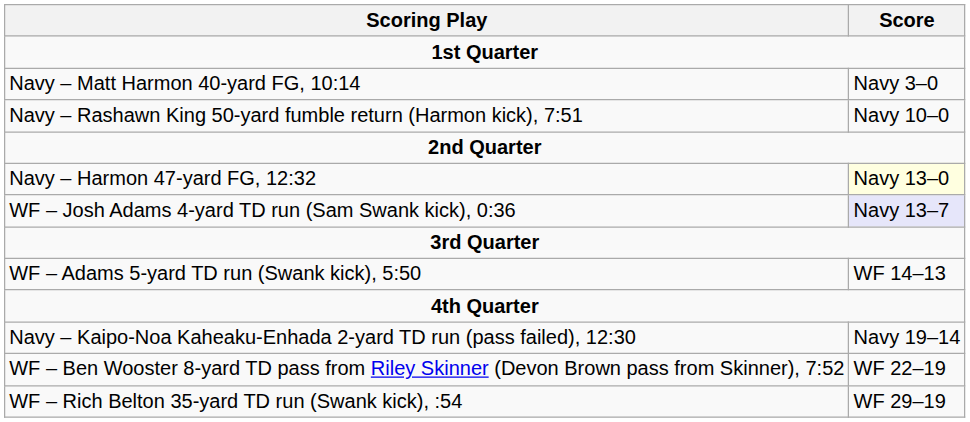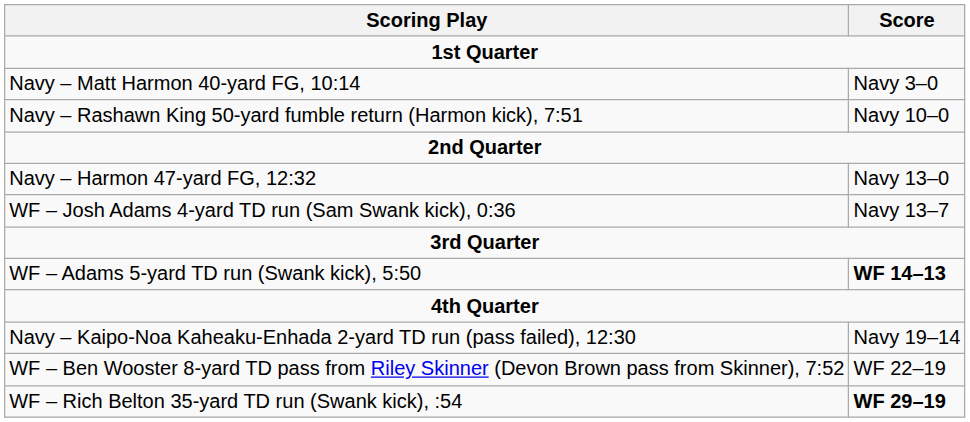(901, 178) lightyellow background -> (901, 178) no background
(901, 210) lavender background -> (901, 210) no background
(900, 274) normal -> (900, 274) bold
(900, 400) normal -> (900, 400) bold
